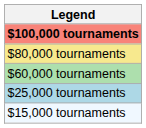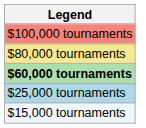(73, 34) bold -> (70, 34) normal
(67, 73) normal -> (70, 73) bold
